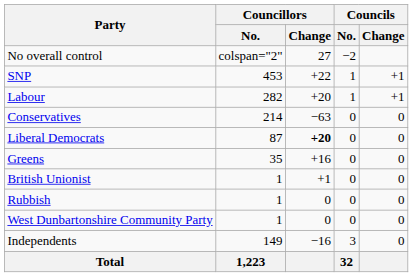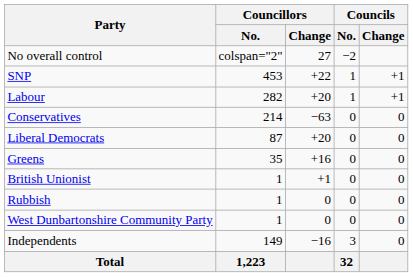(321, 138) bold -> (321, 138) normal
